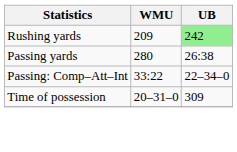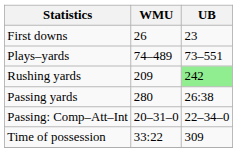+ row: (37, 35)
+ row: (38, 56)
(148, 76) 33:22 -> (156, 116) 20–31–0
(156, 96) 20–31–0 -> (148, 137) 33:22
